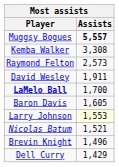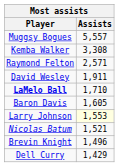(95, 37) bold -> (95, 37) normal
(95, 63) 2,573 -> (95, 63) 2,571
(95, 90) 1,700 -> (95, 90) 1,710
